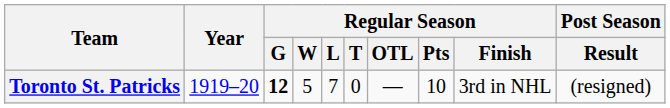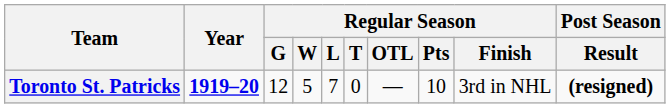(224, 86) normal -> (224, 86) bold
(278, 86) bold -> (278, 86) normal
(611, 86) normal -> (611, 86) bold
